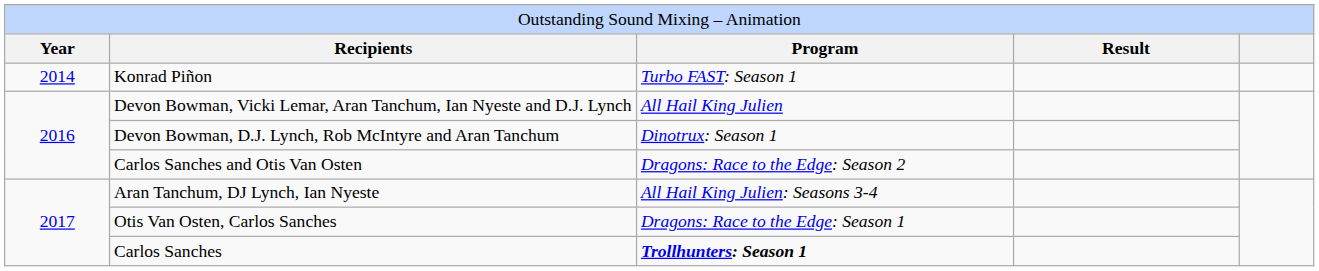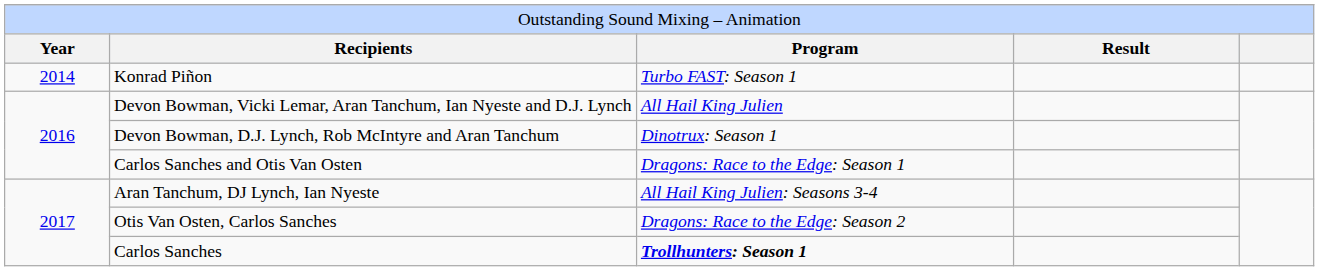(773, 164) Dragons: Race to the Edge: Season 2 -> (773, 164) Dragons: Race to the Edge: Season 1
(773, 222) Dragons: Race to the Edge: Season 1 -> (773, 222) Dragons: Race to the Edge: Season 2
